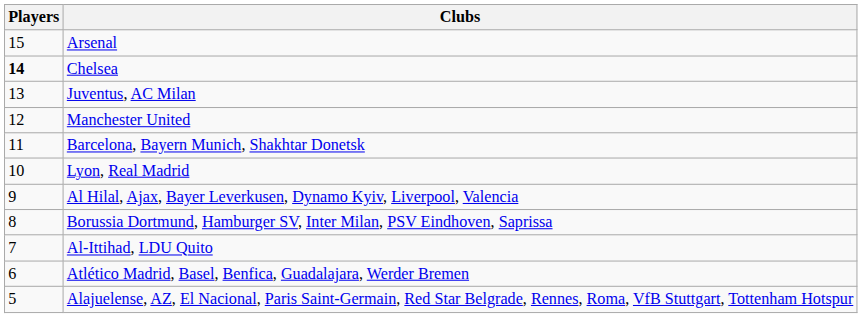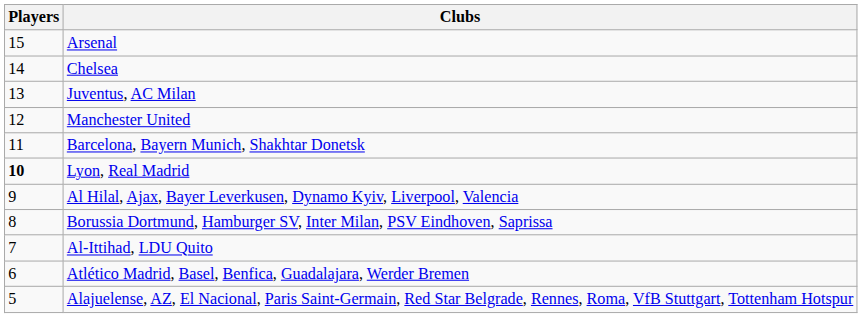(16, 68) bold -> (16, 68) normal
(16, 171) normal -> (16, 171) bold
